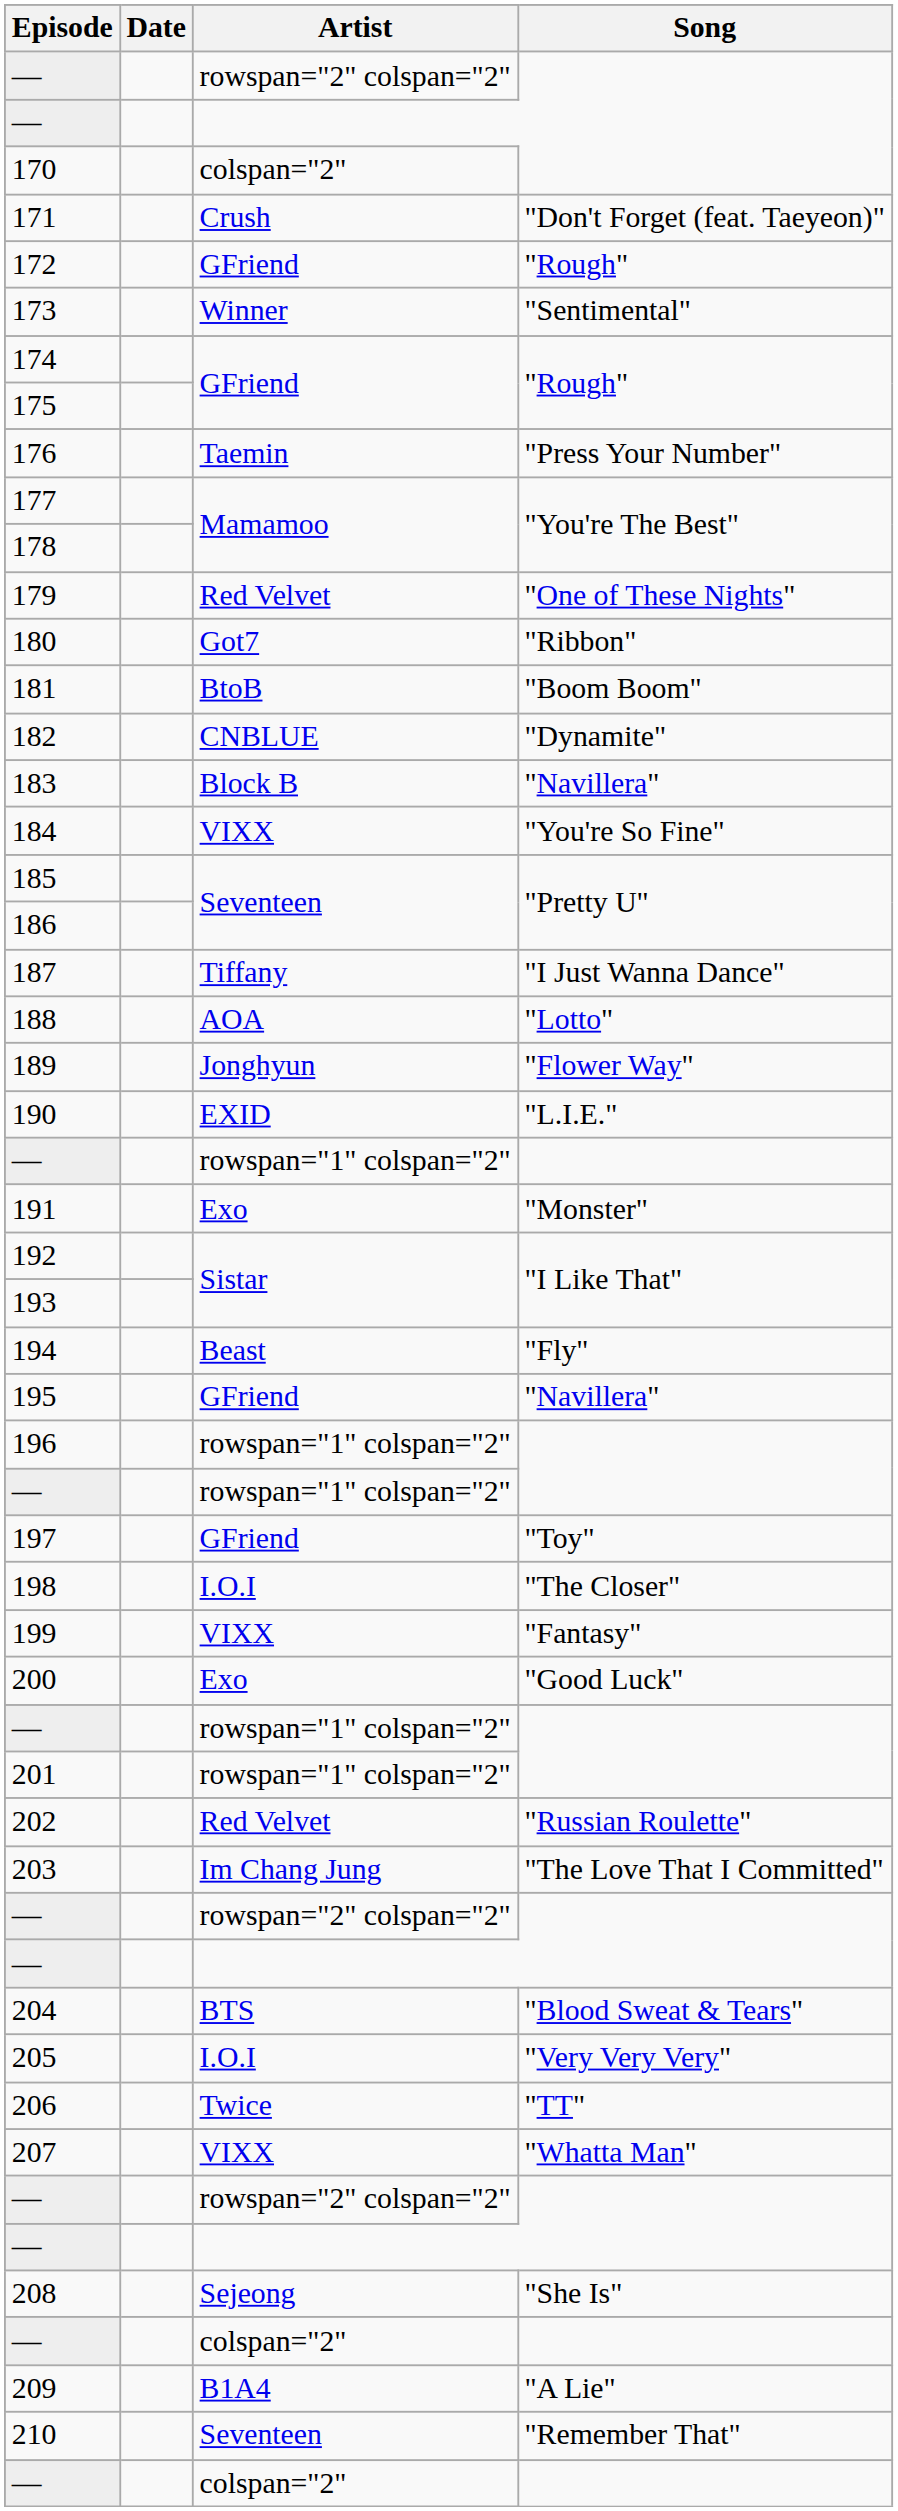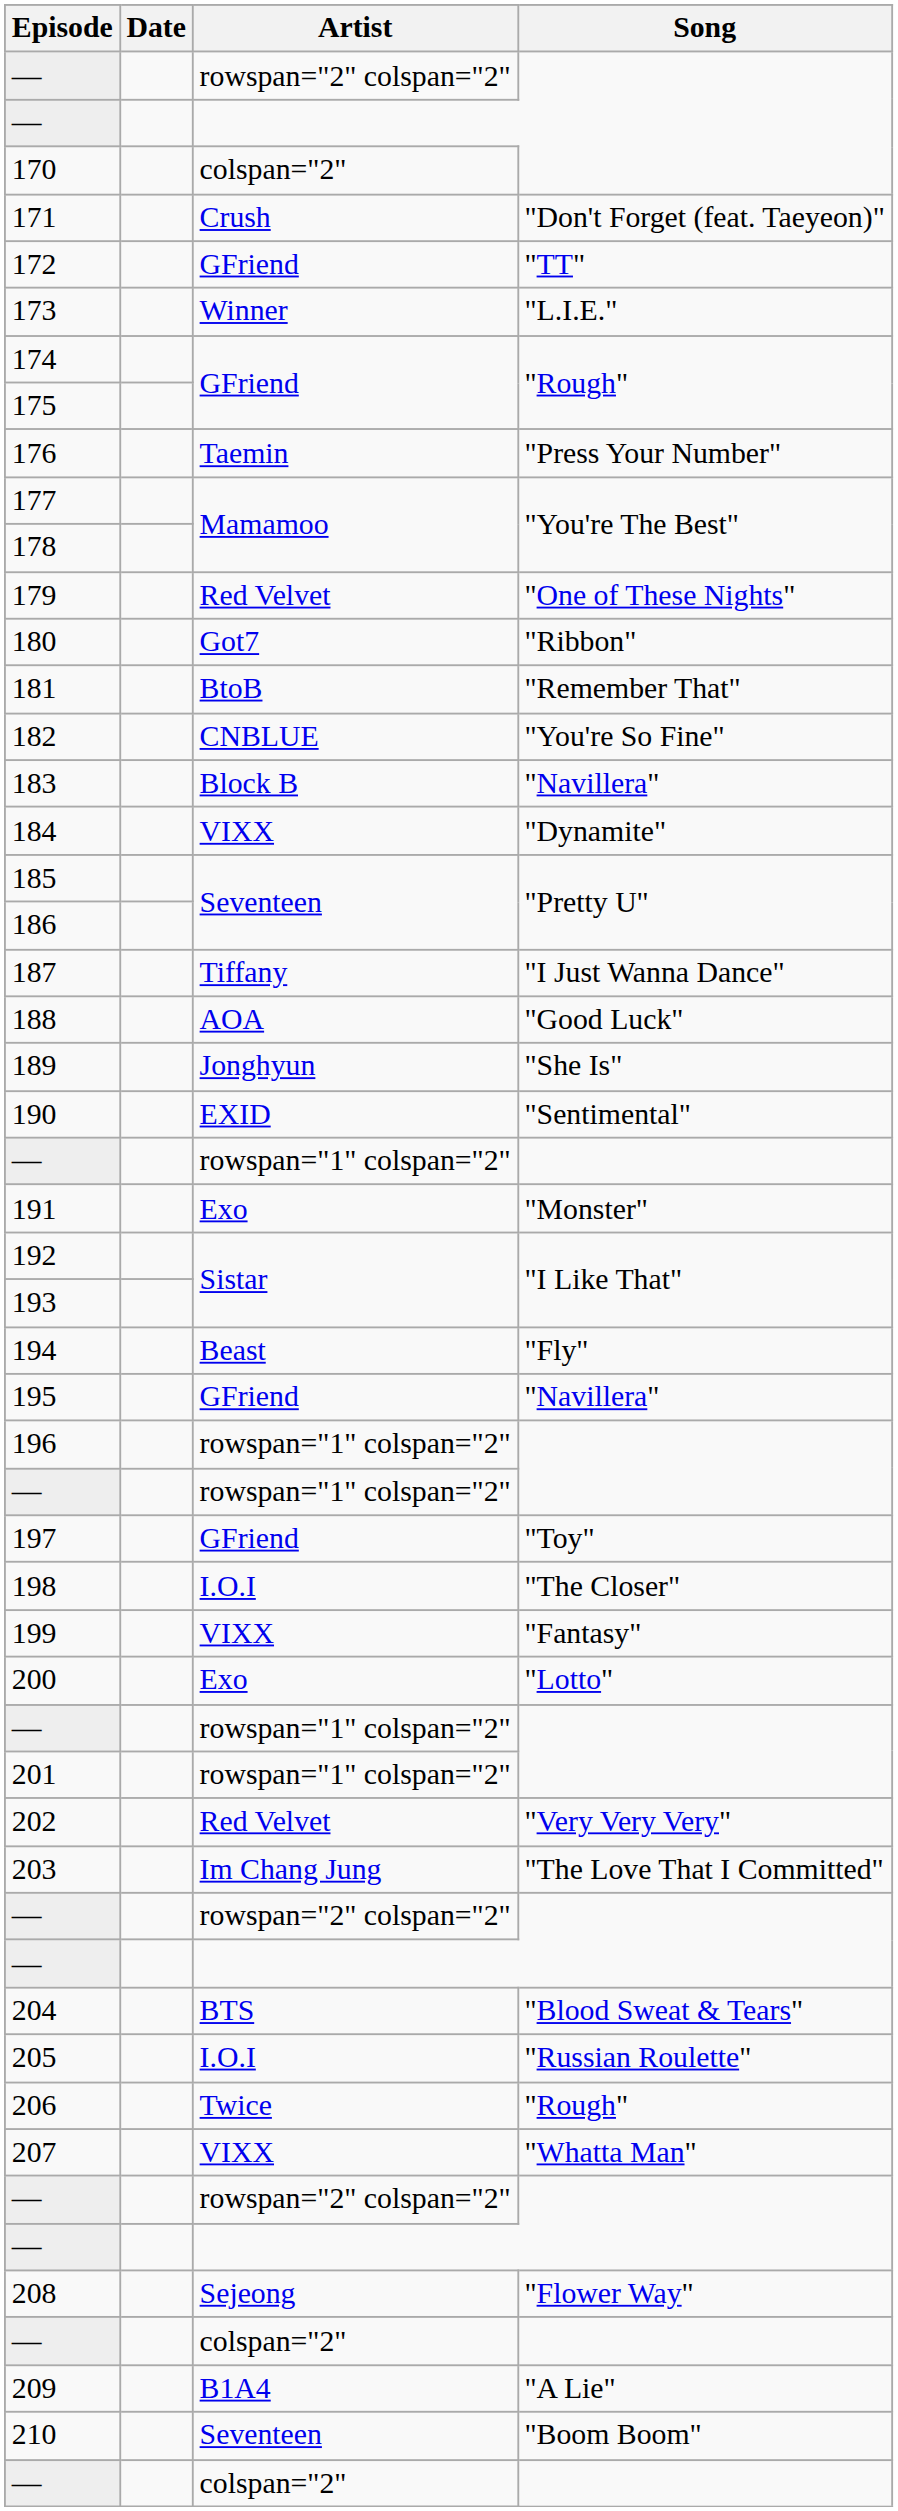(576, 264) "Rough" -> (555, 264) "TT"
(608, 311) "Sentimental" -> (571, 311) "L.I.E."
(613, 688) "Boom Boom" -> (633, 688) "Remember That"
(595, 736) "Dynamite" -> (625, 736) "You're So Fine"
(625, 830) "You're So Fine" -> (595, 830) "Dynamite"
(569, 1019) "Lotto" -> (604, 1019) "Good Luck"
(609, 1066) "Flower Way" -> (573, 1066) "She Is"
(571, 1113) "L.I.E." -> (608, 1113) "Sentimental"
(604, 1680) "Good Luck" -> (569, 1680) "Lotto"
(638, 1821) "Russian Roulette" -> (628, 1821) "Very Very Very"
(628, 2057) "Very Very Very" -> (638, 2057) "Russian Roulette"
(555, 2104) "TT" -> (576, 2104) "Rough"
(573, 2293) "She Is" -> (609, 2293) "Flower Way"
(633, 2435) "Remember That" -> (613, 2435) "Boom Boom"
